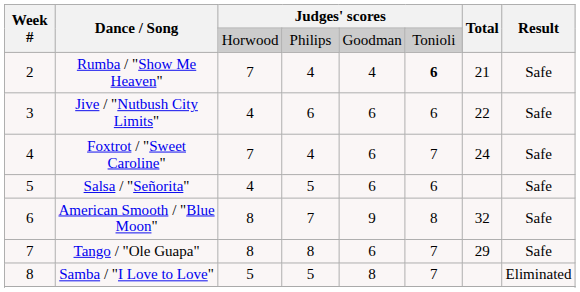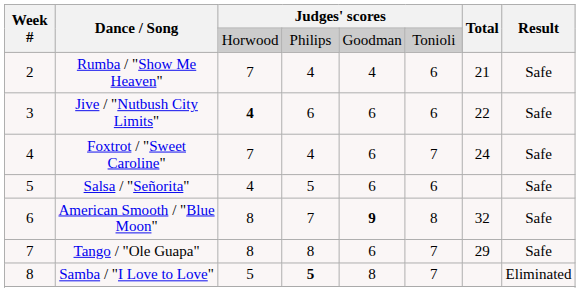(434, 72) bold -> (434, 72) normal
(250, 113) normal -> (250, 113) bold
(372, 218) normal -> (372, 218) bold
(310, 274) normal -> (310, 274) bold
